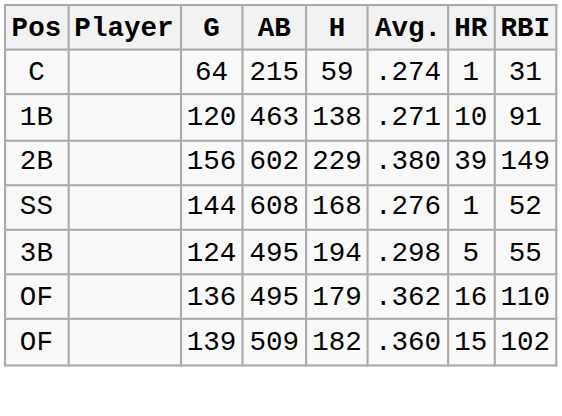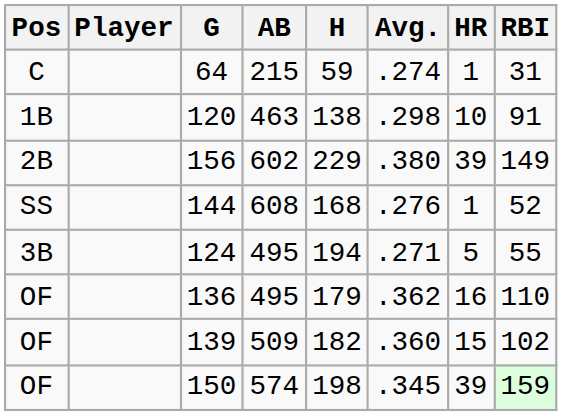(408, 117) .271 -> (408, 117) .298
(408, 252) .298 -> (408, 252) .271
+ row: (212, 387)
